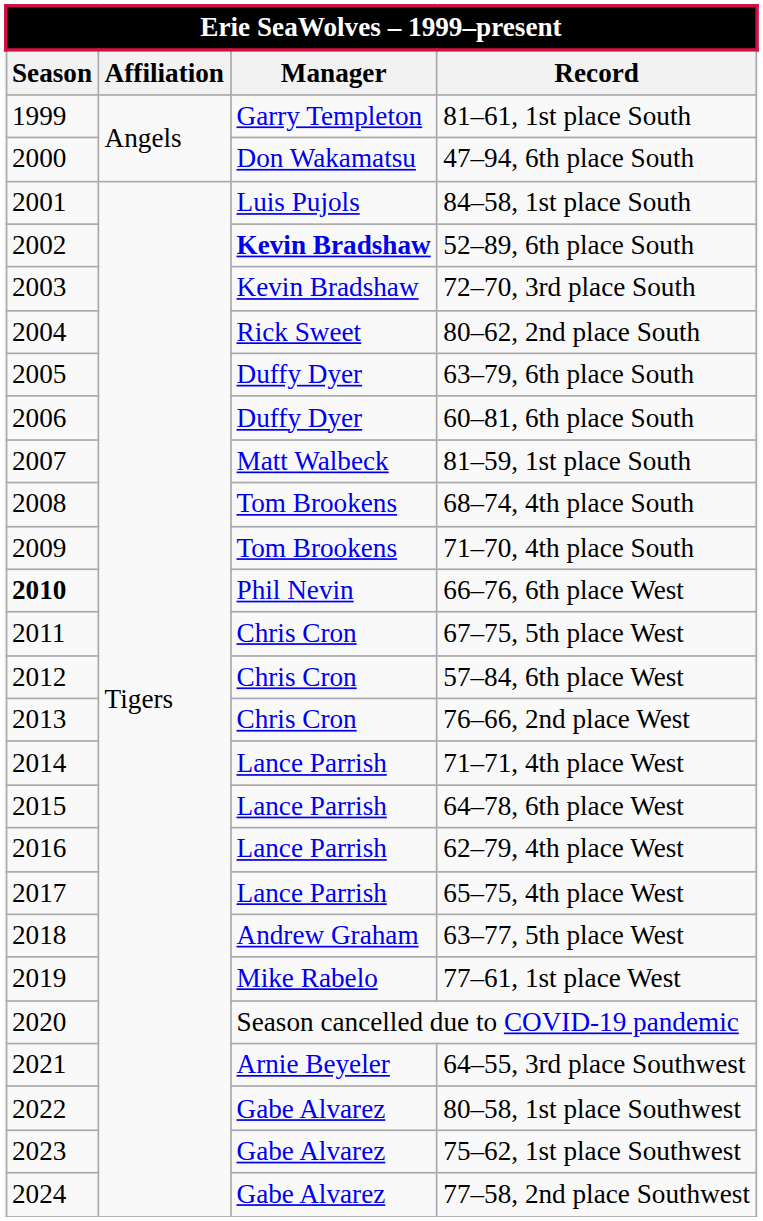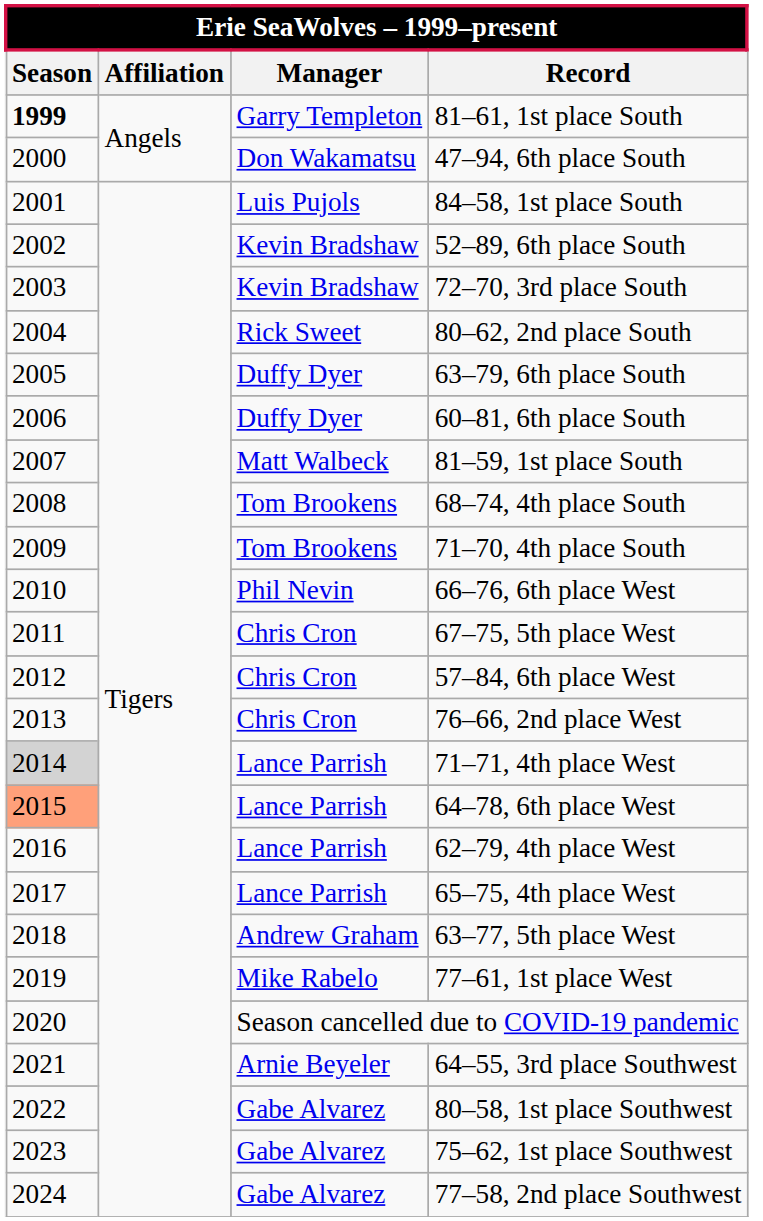(39, 115) normal -> (39, 115) bold
(334, 245) bold -> (328, 245) normal
(39, 590) bold -> (39, 590) normal
(39, 762) no background -> (39, 762) lightgrey background
(39, 805) no background -> (39, 805) lightsalmon background
